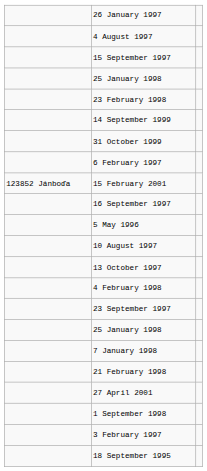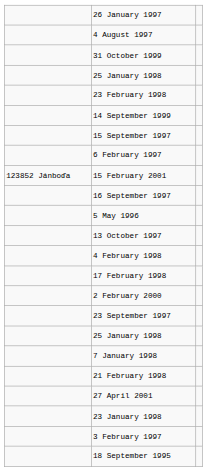rows swapped: (48, 57) <-> (48, 141)
- row: (48, 246)
+ row: (48, 276)
+ row: (48, 296)
- row: (48, 414)
+ row: (48, 416)
